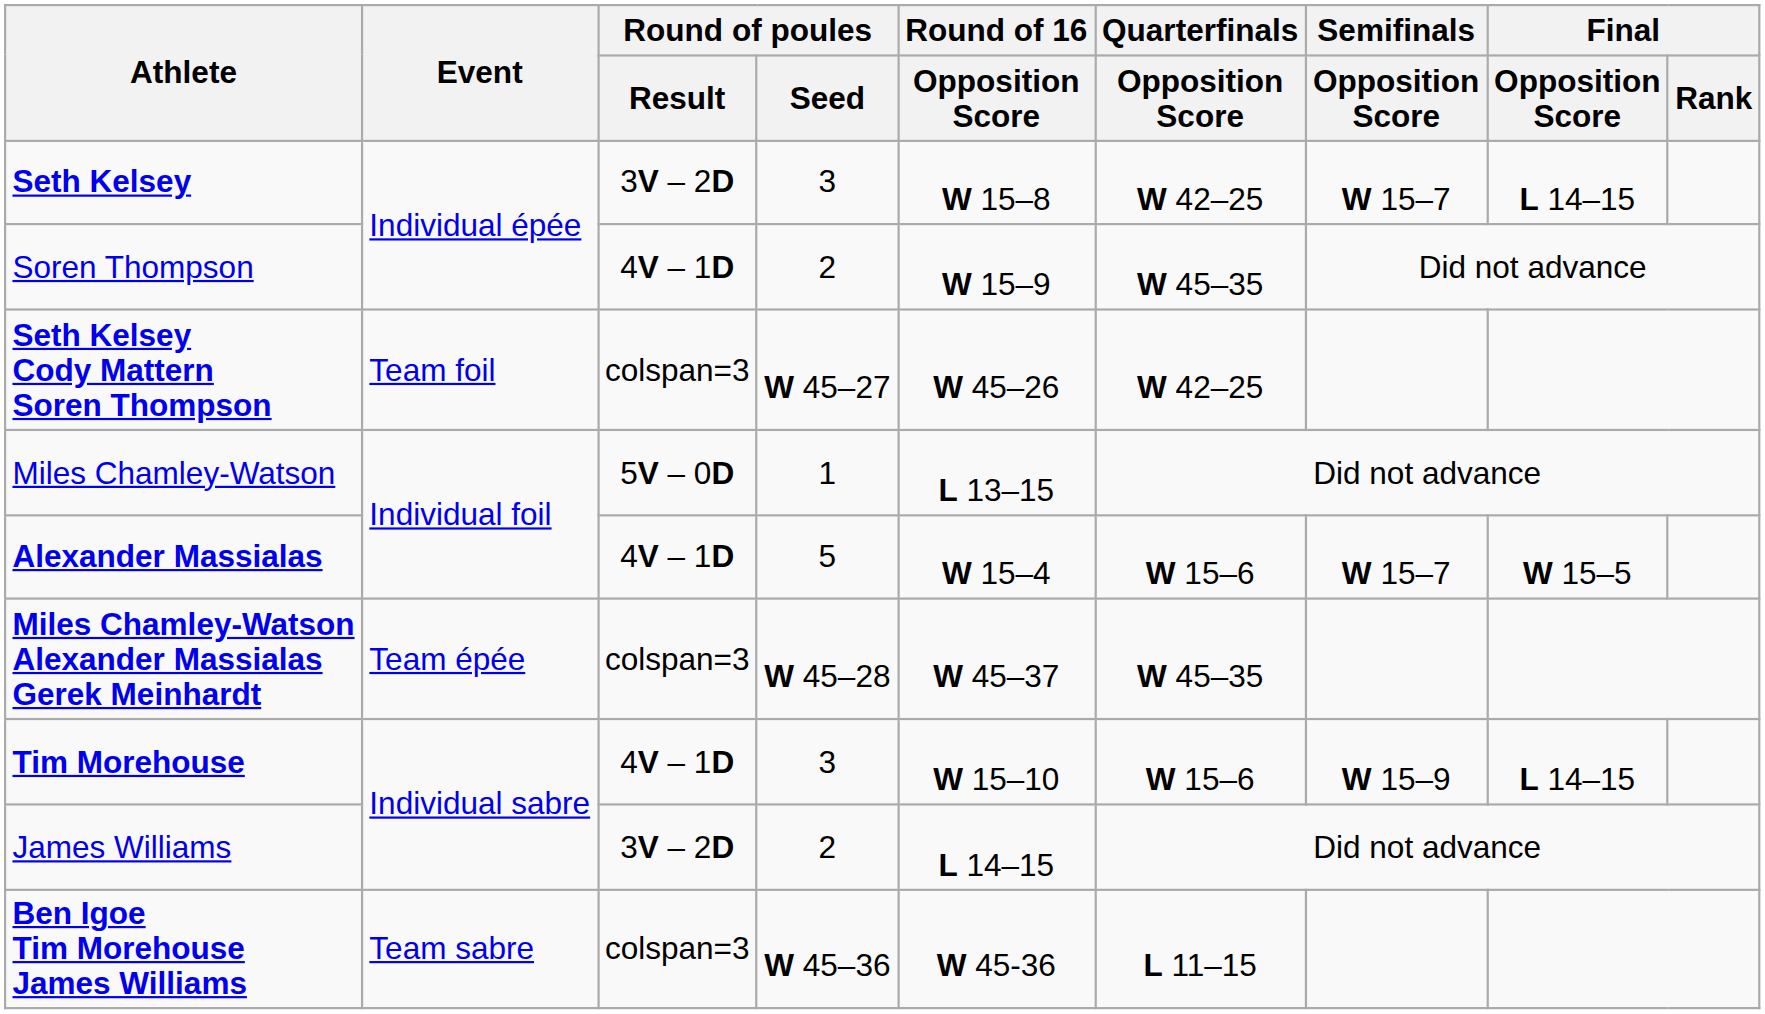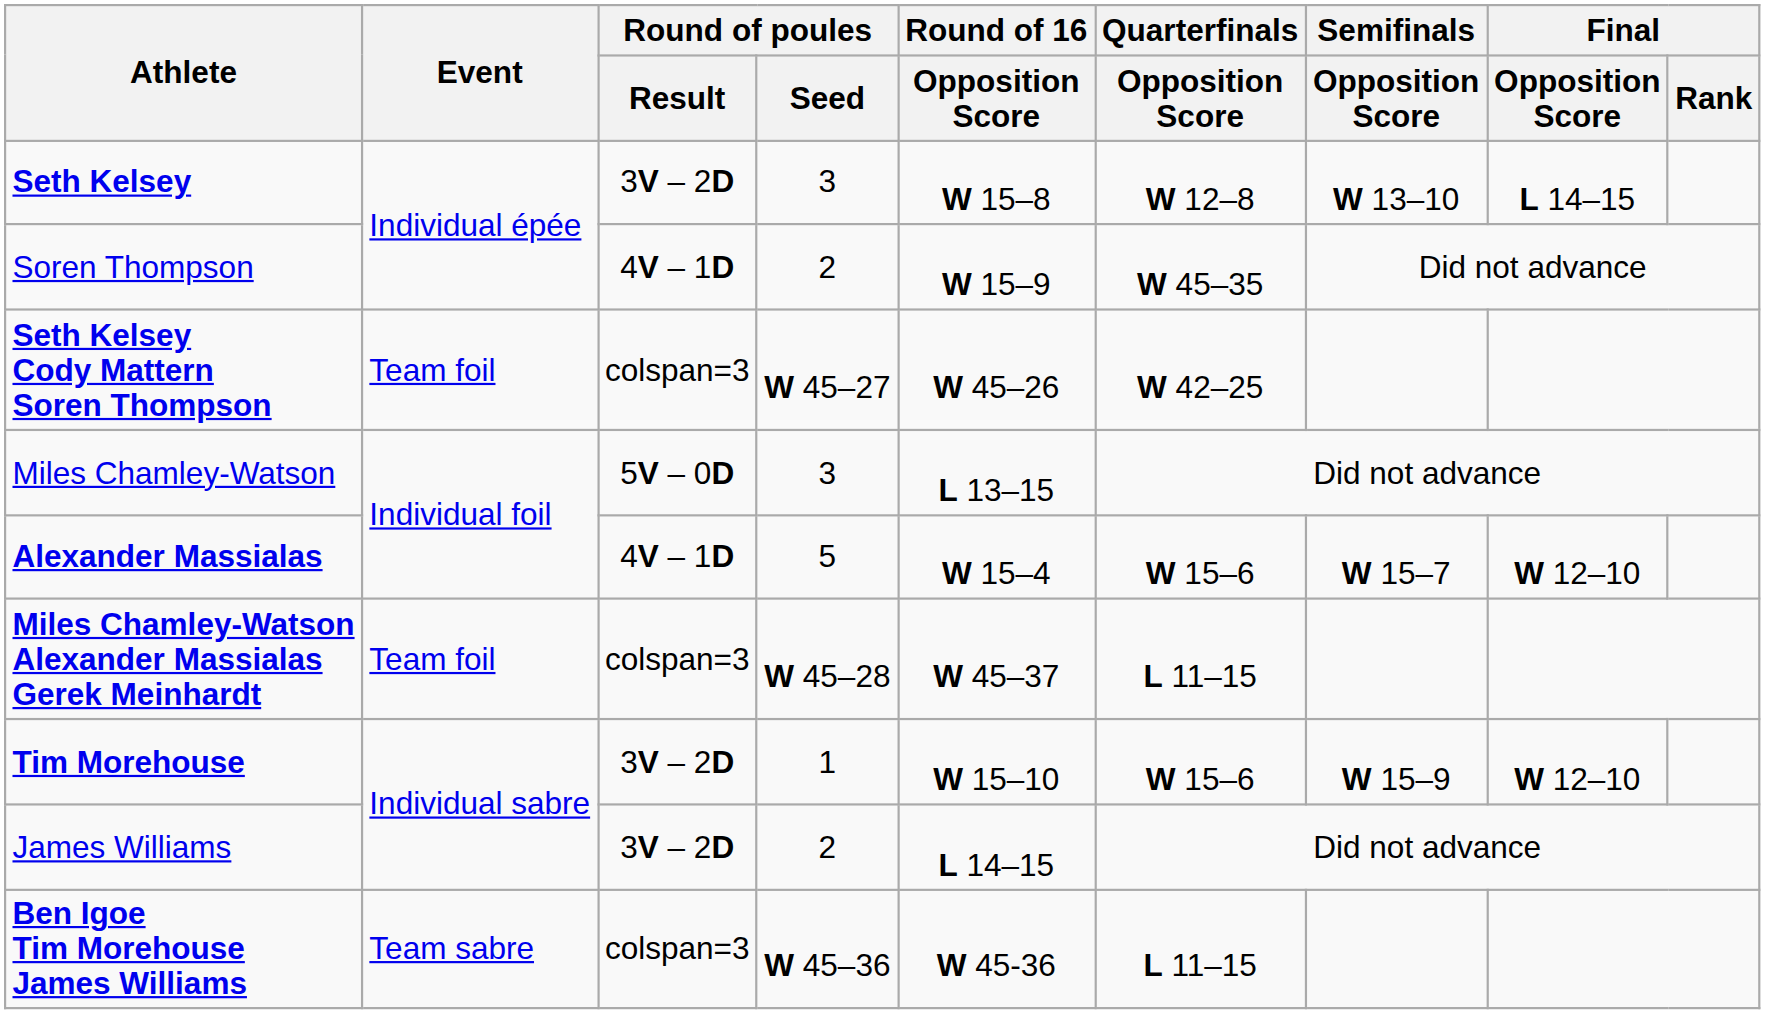(1200, 200) W 42–25 -> (1200, 200) W 12–8
(1396, 200) W 15–7 -> (1396, 200) W 13–10
(827, 472) 1 -> (827, 472) 3
(1577, 575) W 15–5 -> (1577, 575) W 12–10
(447, 659) Team épée -> (432, 659) Team foil
(1200, 677) W 45–35 -> (1200, 677) L 11–15
(677, 762) 4V – 1D -> (677, 762) 3V – 2D
(827, 762) 3 -> (827, 762) 1
(1577, 779) L 14–15 -> (1577, 779) W 12–10
